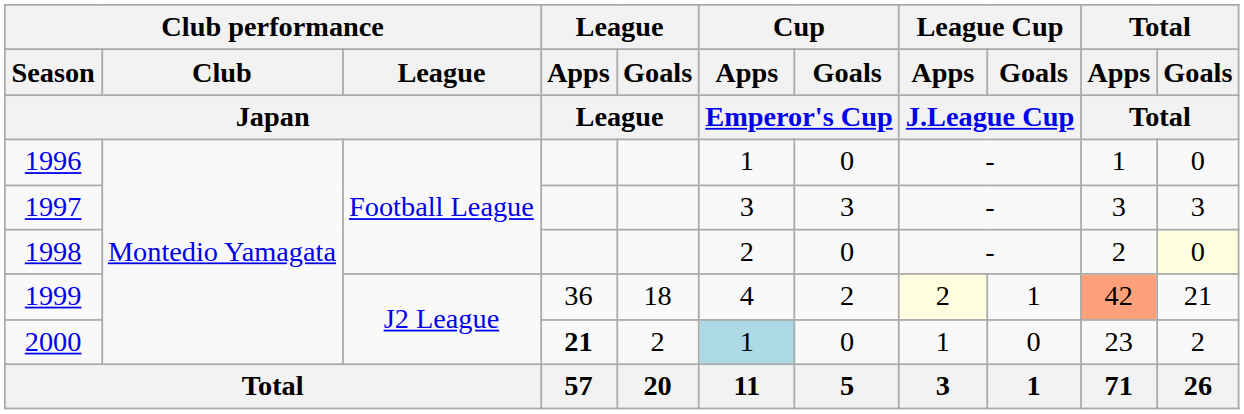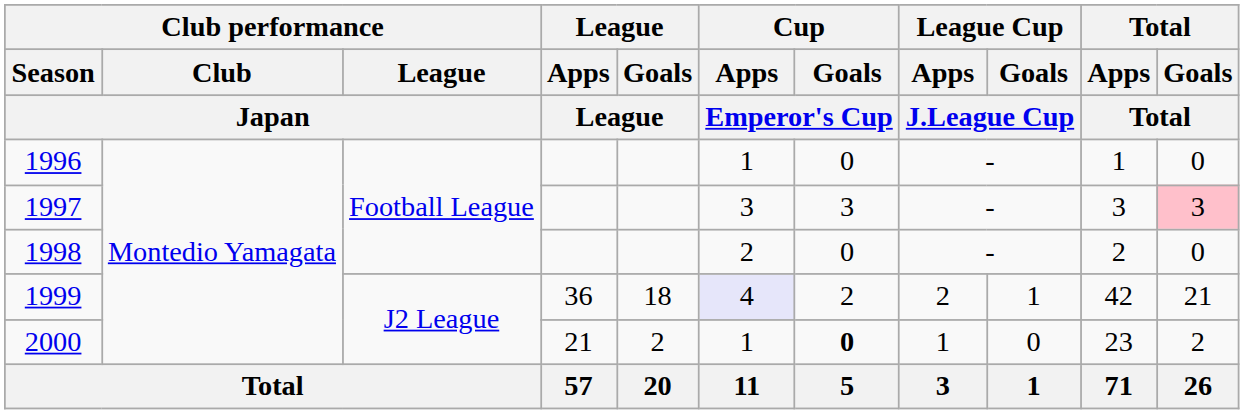(1198, 206) no background -> (1198, 206) pink background
(1198, 251) lightyellow background -> (1198, 251) no background
(747, 296) no background -> (747, 296) lavender background
(943, 296) lightyellow background -> (943, 296) no background
(1119, 296) lightsalmon background -> (1119, 296) no background
(578, 341) bold -> (578, 341) normal
(747, 341) lightblue background -> (747, 341) no background
(847, 341) normal -> (847, 341) bold
